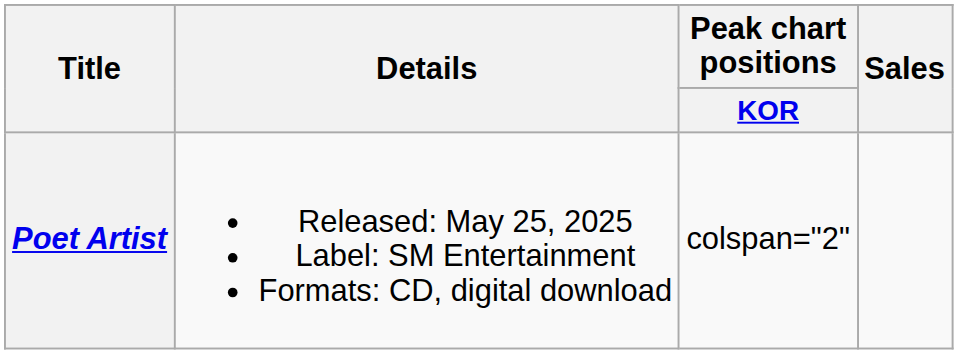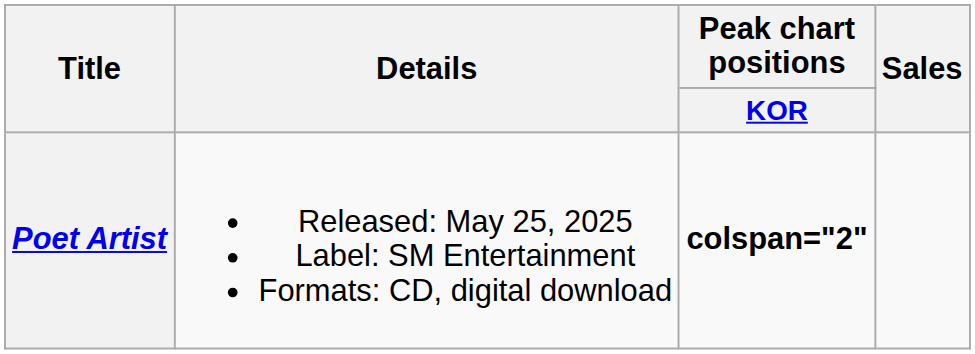(768, 239) normal -> (777, 239) bold
